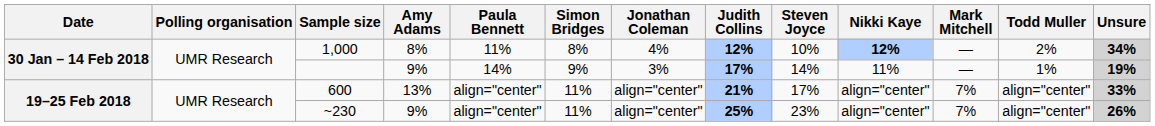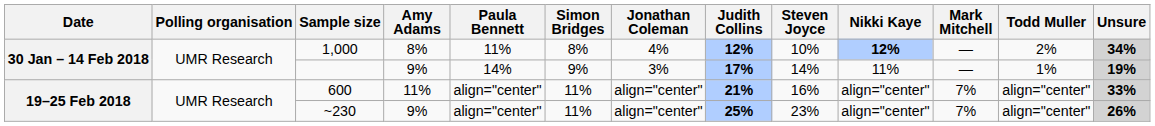(417, 91) 13% -> (417, 91) 11%
(805, 91) 17% -> (805, 91) 16%
